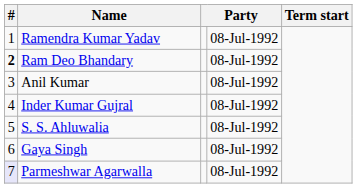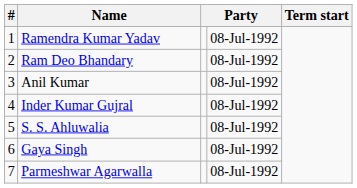(11, 60) bold -> (11, 60) normal
(11, 171) lavender background -> (11, 171) no background
